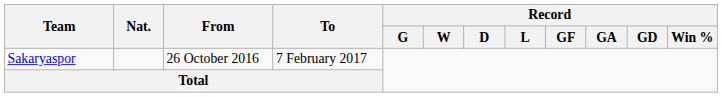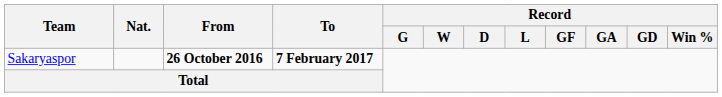(213, 59) normal -> (215, 59) bold
(322, 59) normal -> (325, 59) bold
